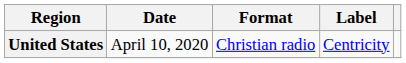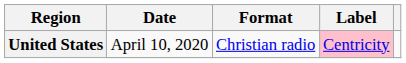(356, 44) no background -> (356, 44) pink background
